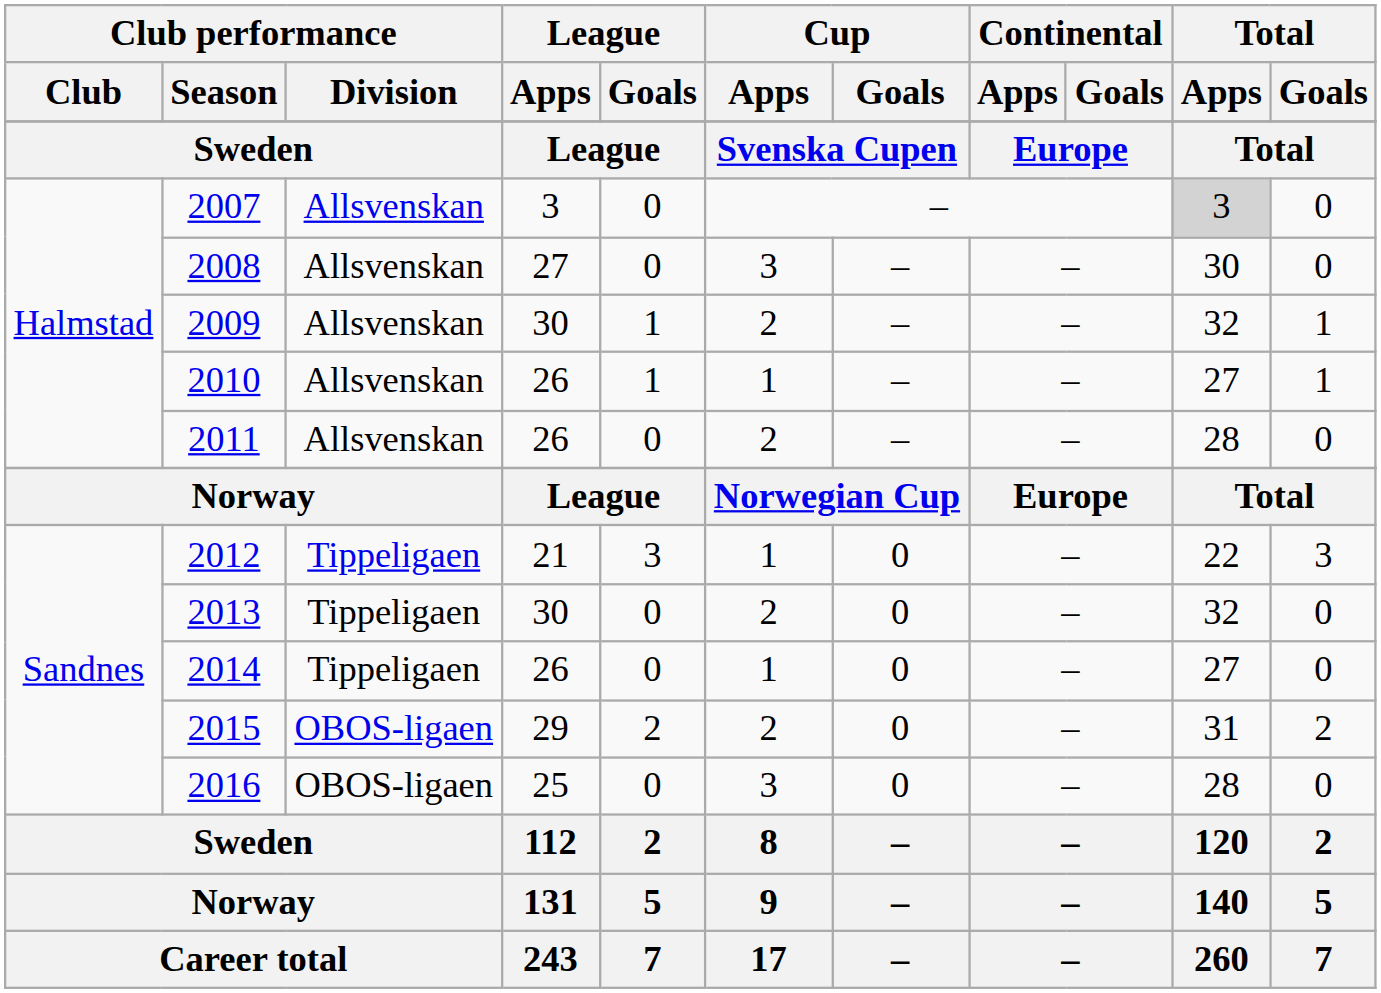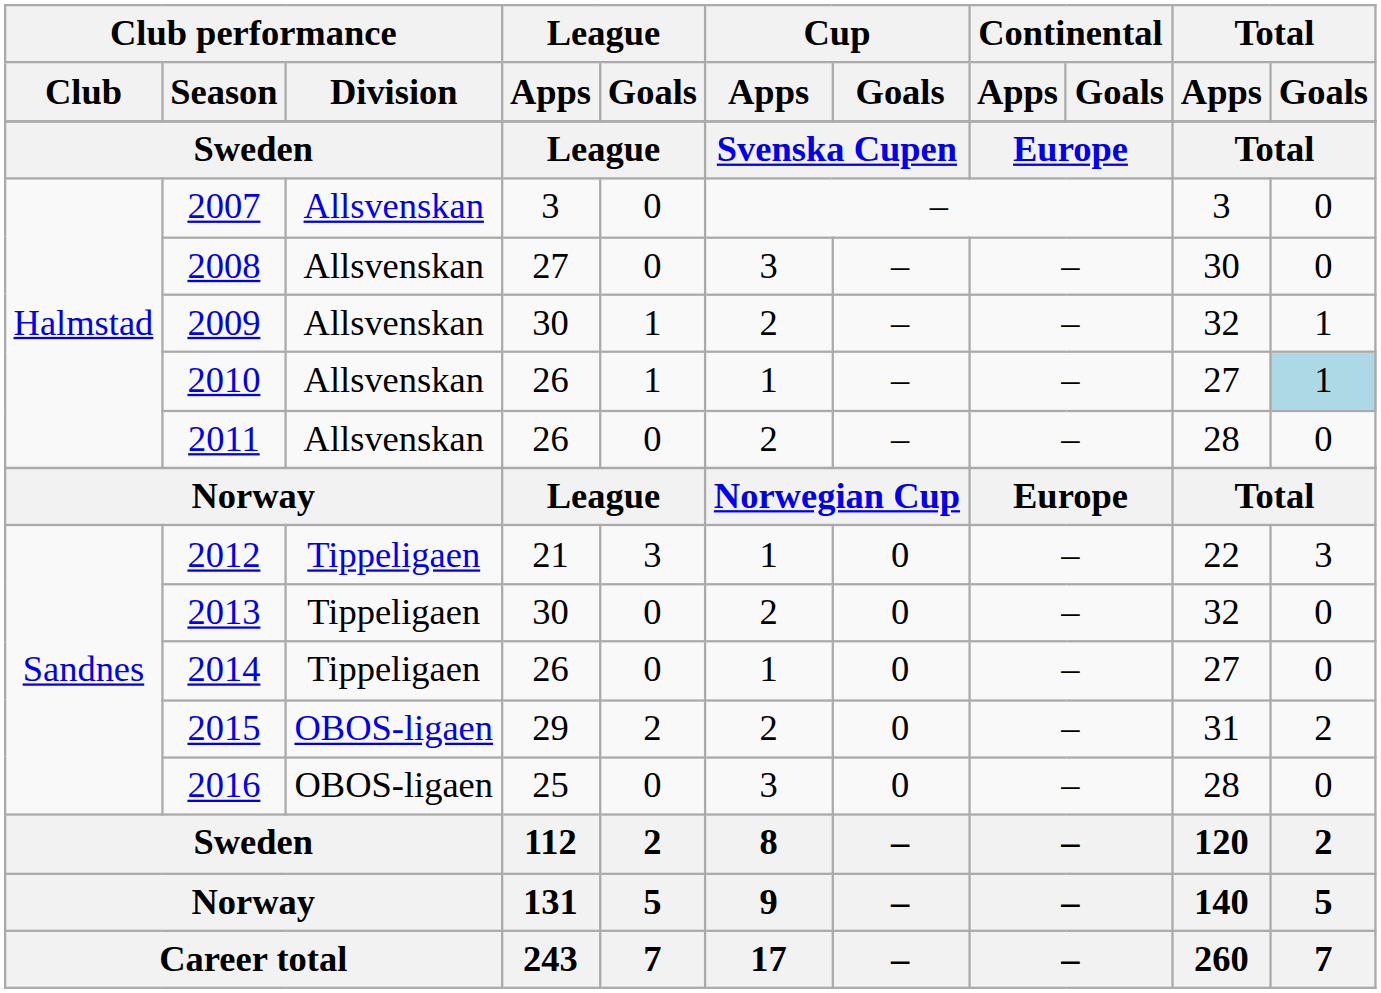(1221, 206) lightgrey background -> (1221, 206) no background
(1323, 380) no background -> (1323, 380) lightblue background
